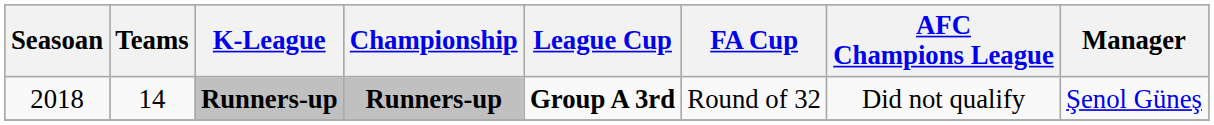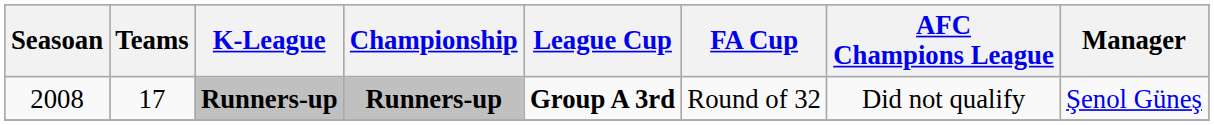(57, 98) 2018 -> (57, 98) 2008
(152, 98) 14 -> (152, 98) 17
